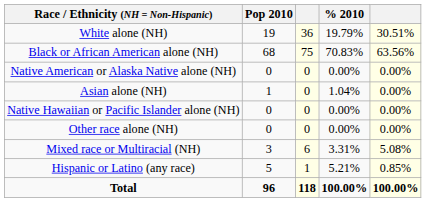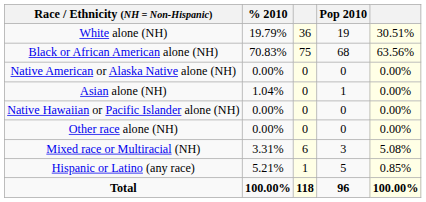columns swapped: (269, 14) <-> (344, 14)
